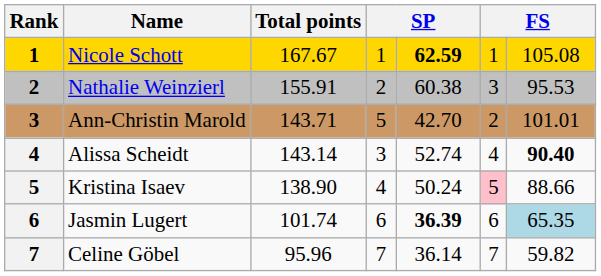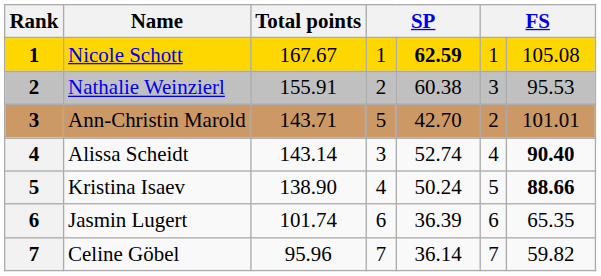(494, 187) pink background -> (494, 187) no background
(551, 187) normal -> (551, 187) bold
(438, 220) bold -> (438, 220) normal
(551, 220) lightblue background -> (551, 220) no background
